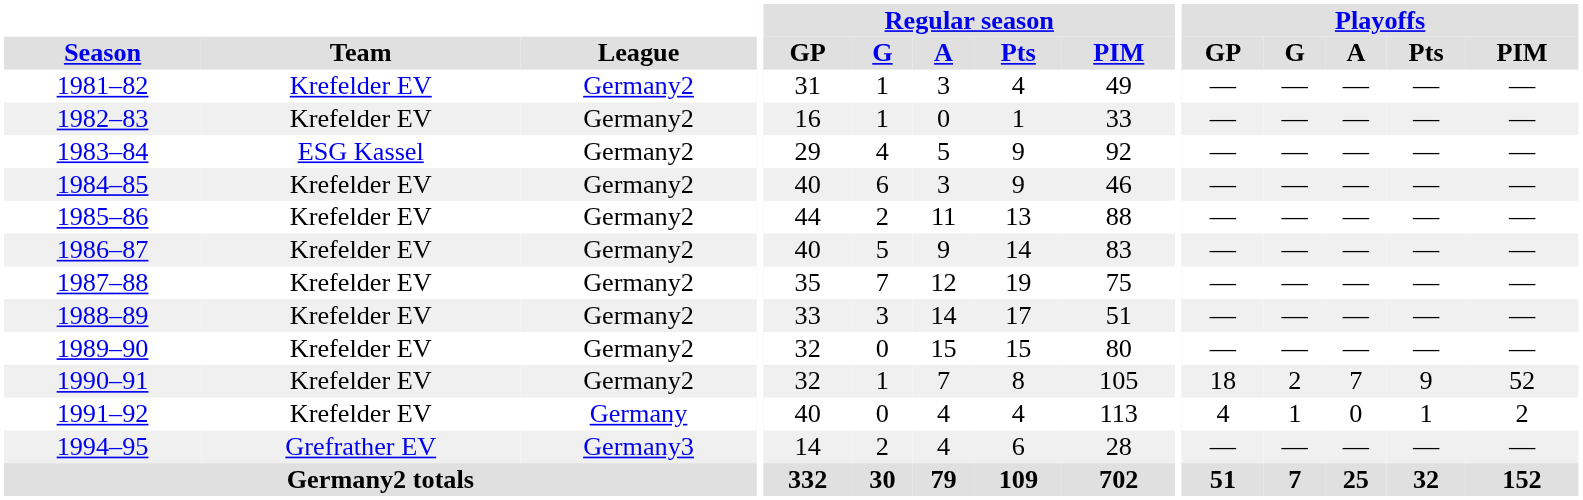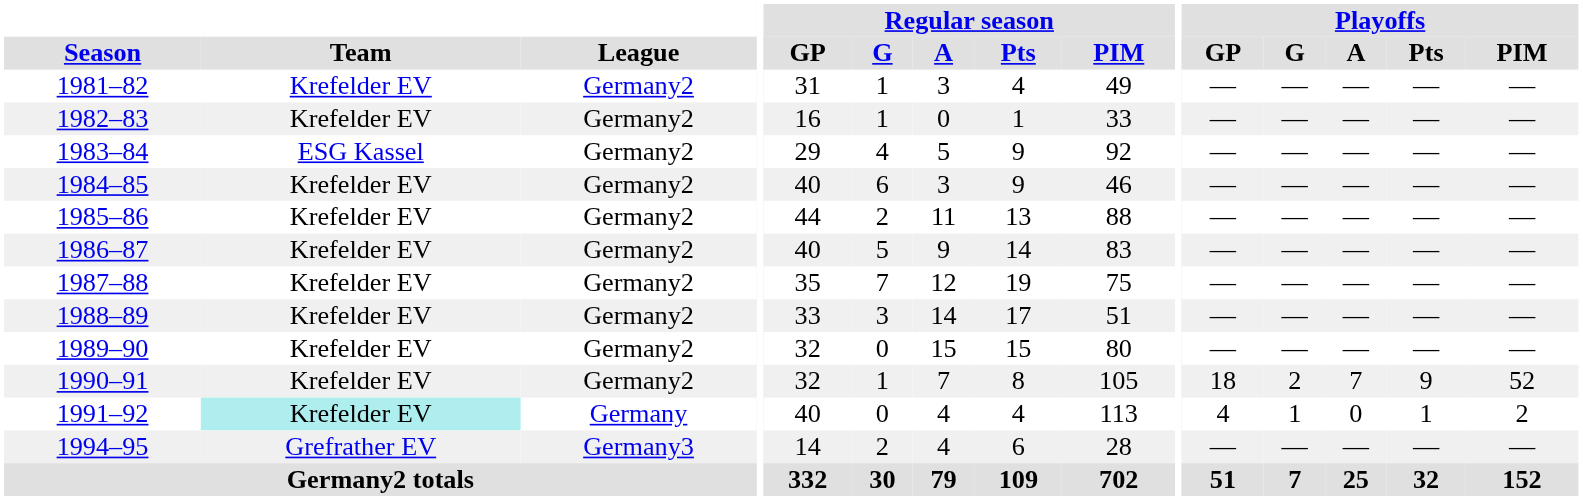(361, 413) no background -> (361, 413) paleturquoise background
